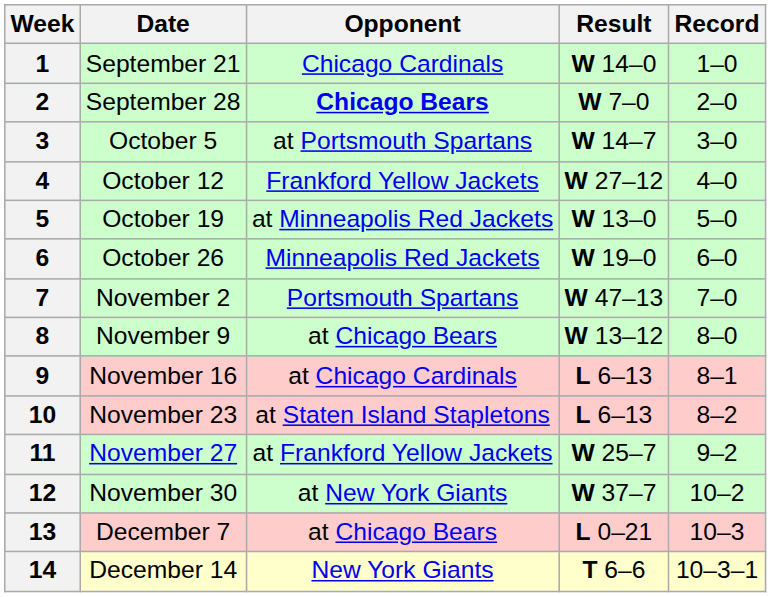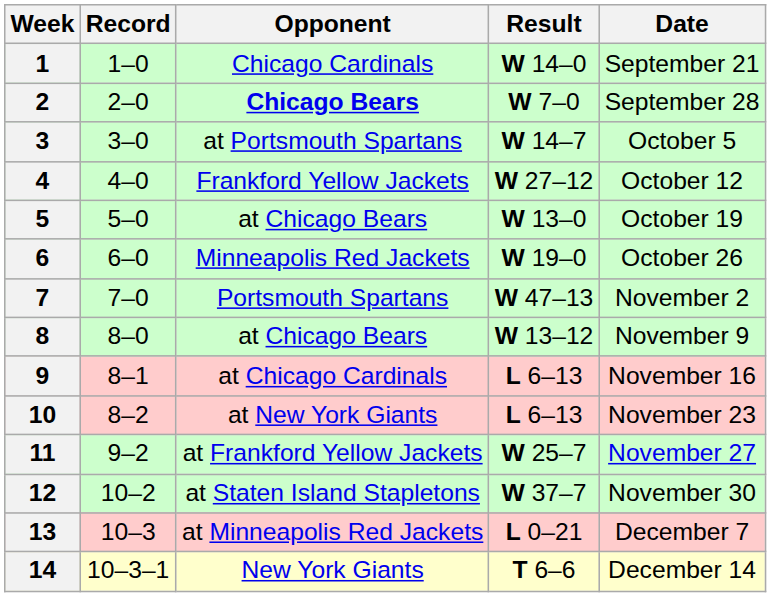columns swapped: (163, 24) <-> (717, 24)
(403, 219) at Minneapolis Red Jackets -> (333, 219) at Chicago Bears
(403, 414) at Staten Island Stapletons -> (333, 414) at New York Giants
(403, 492) at New York Giants -> (333, 492) at Staten Island Stapletons
(403, 532) at Chicago Bears -> (333, 532) at Minneapolis Red Jackets
